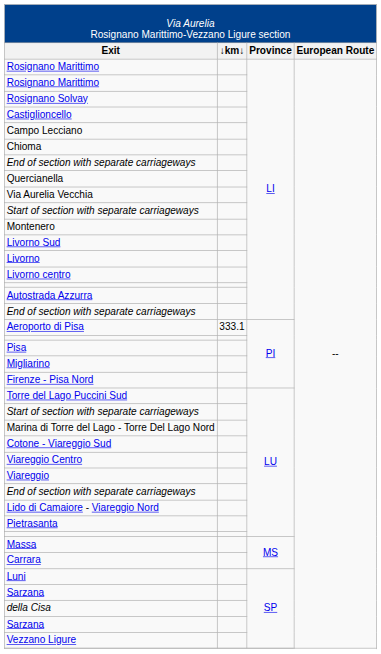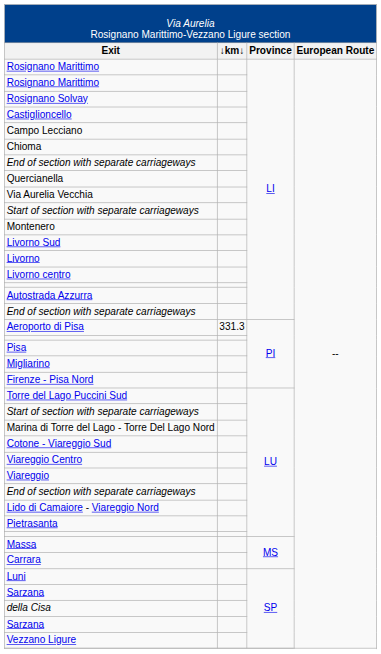(232, 327) 333.1 -> (232, 327) 331.3
